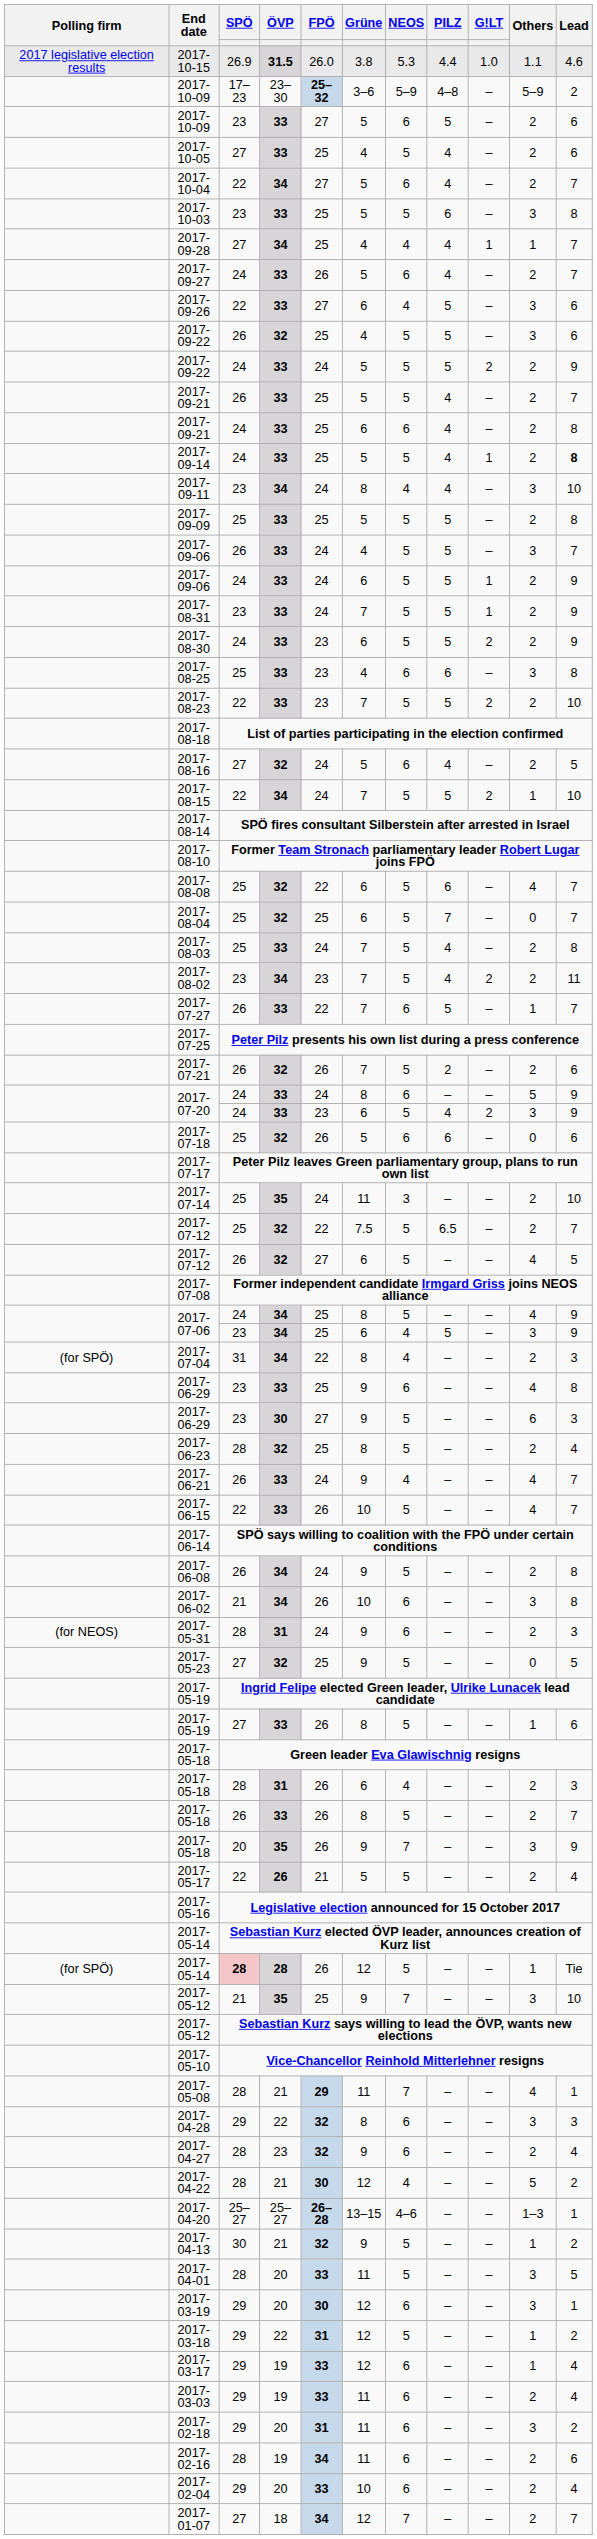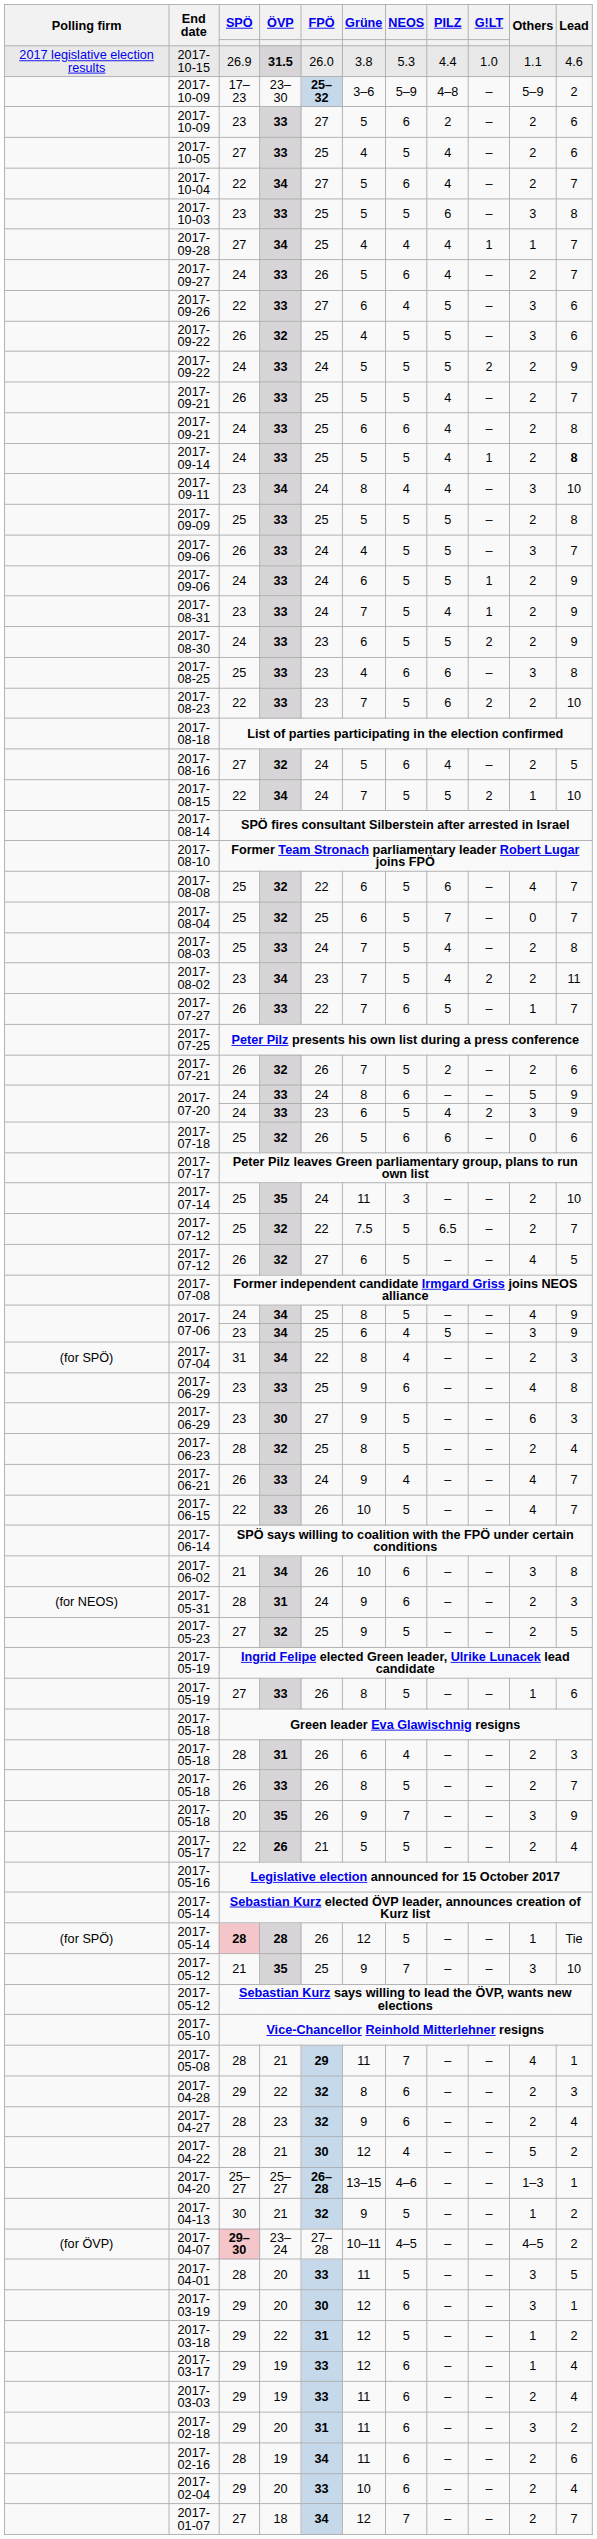(448, 122) 5 -> (448, 122) 2
(448, 612) 5 -> (448, 612) 4
(448, 703) 5 -> (448, 703) 6
- row: (194, 1572)
(533, 1663) 0 -> (533, 1633) 2
(533, 2122) 3 -> (533, 2091) 2
+ row: (194, 2244)
